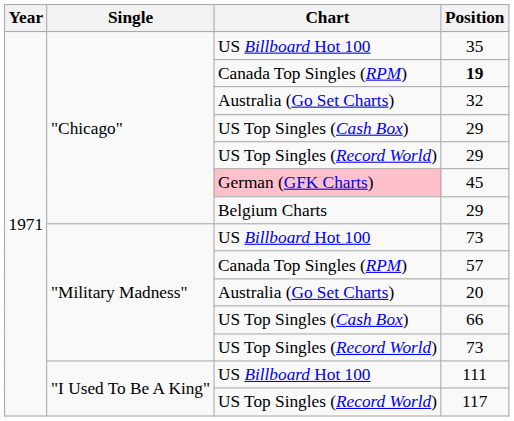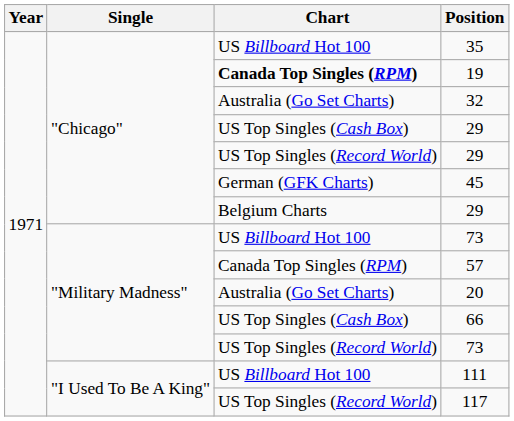(312, 73) normal -> (318, 73) bold
(475, 73) bold -> (475, 73) normal
(296, 182) pink background -> (296, 182) no background
